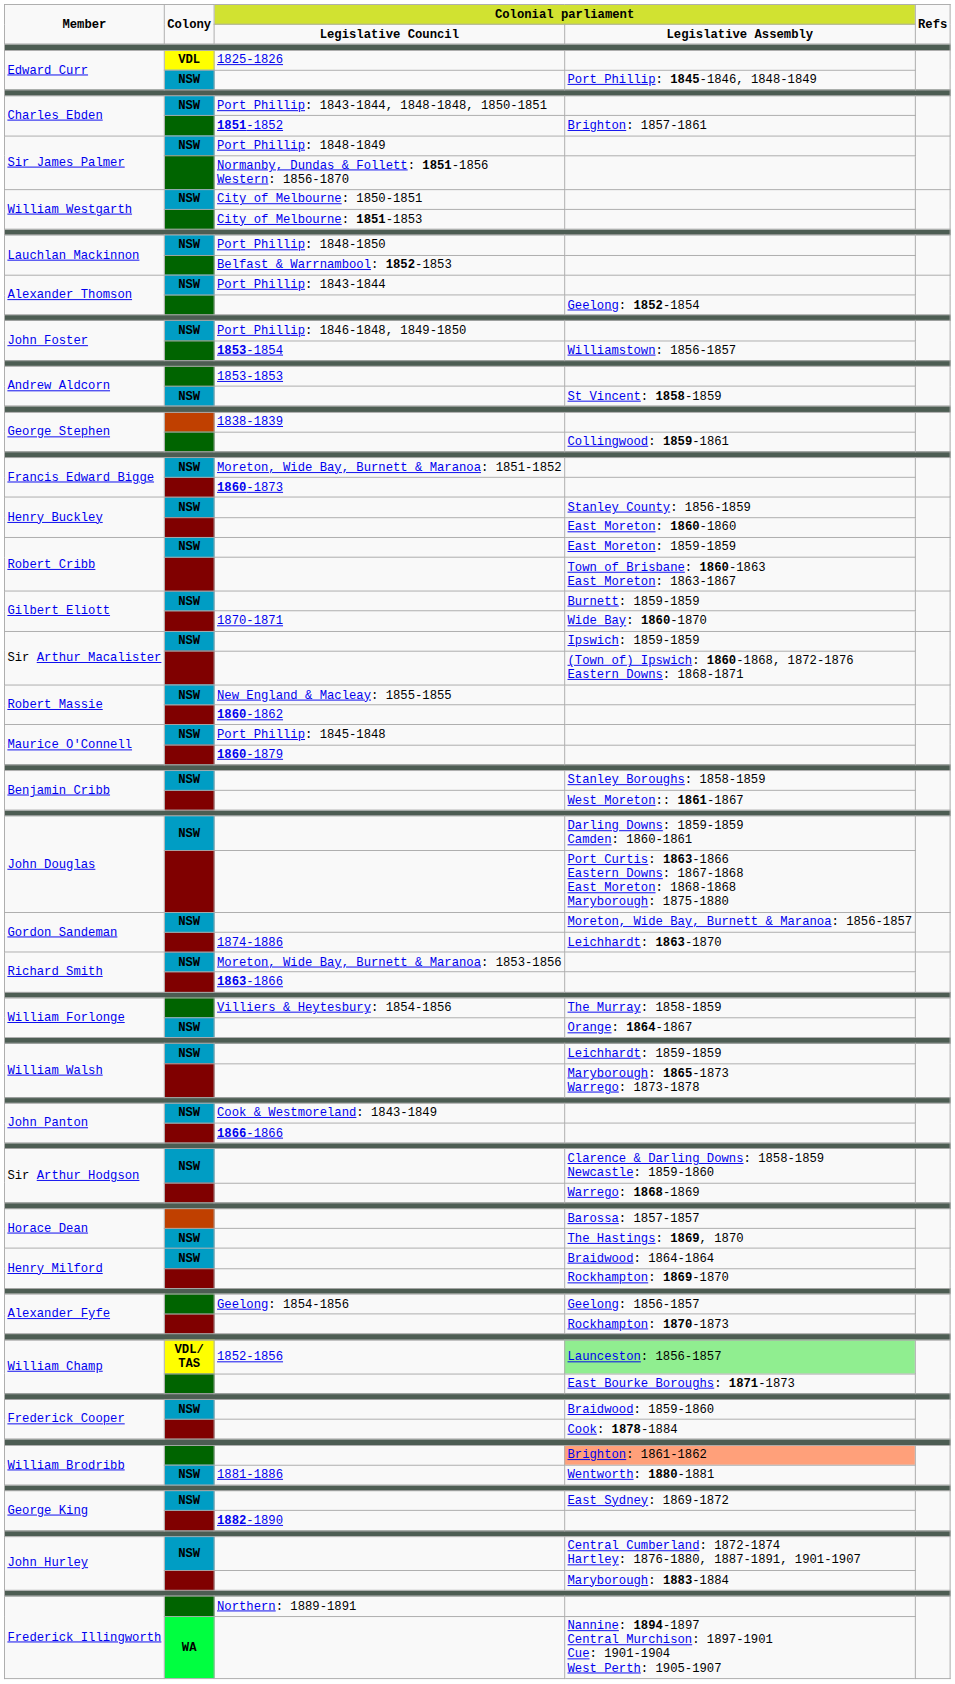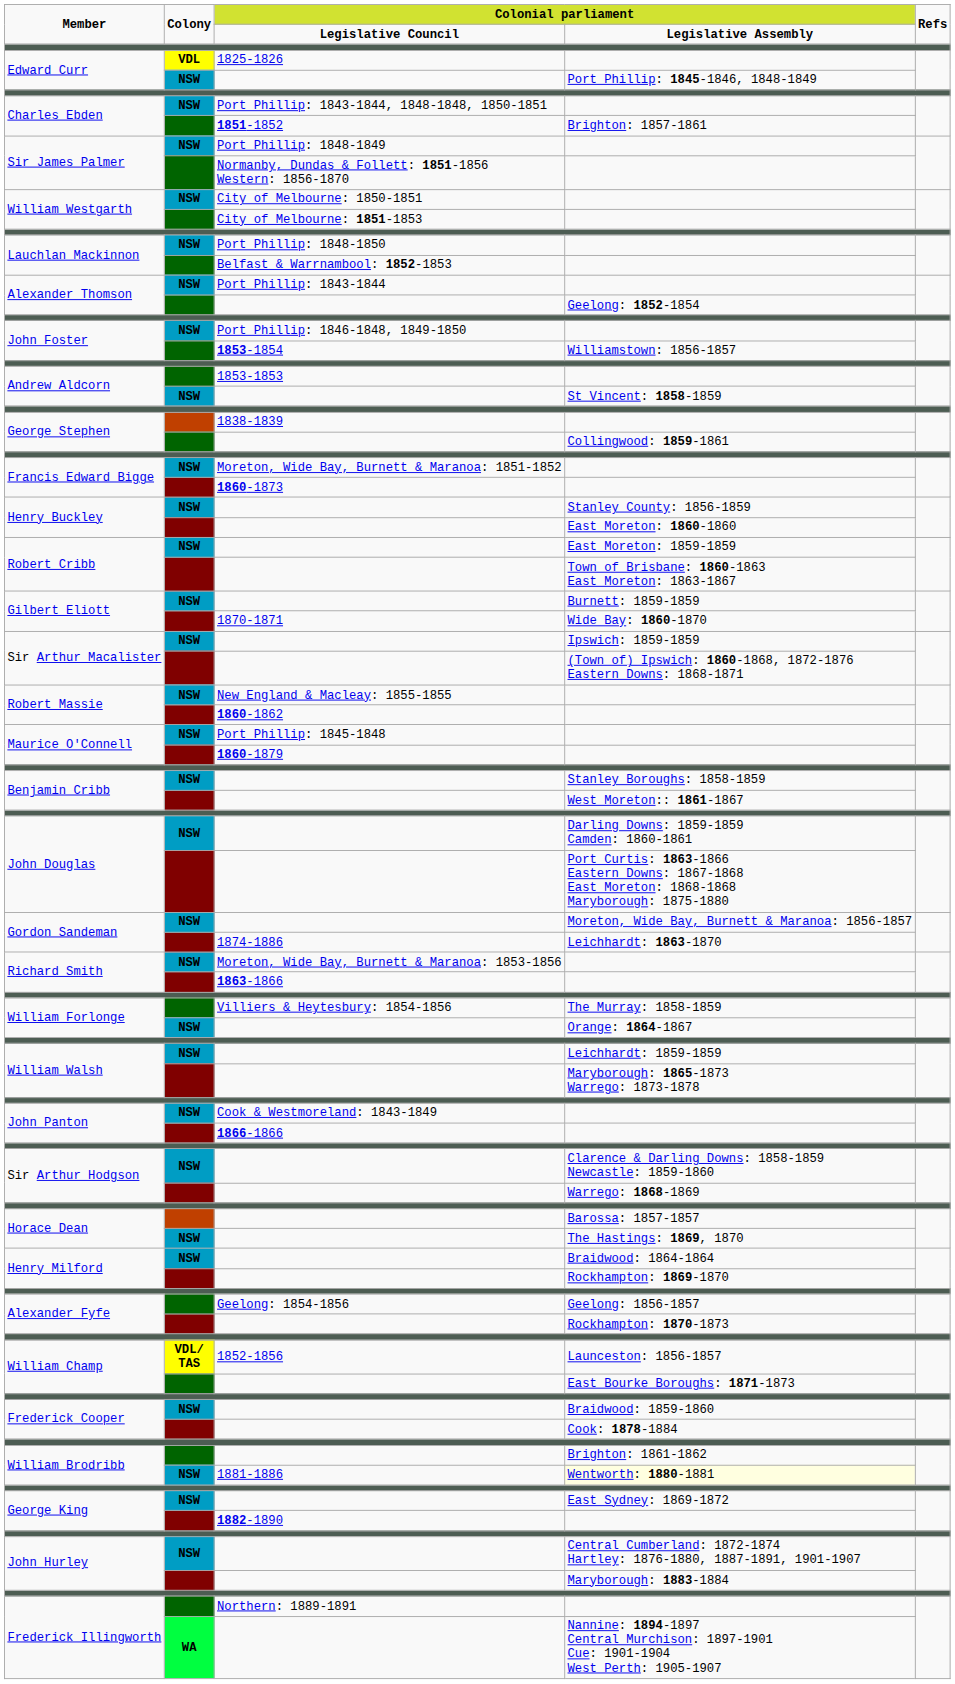(645, 1357) lightgreen background -> (645, 1357) no background
(637, 1455) lightsalmon background -> (637, 1455) no background
(641, 1475) no background -> (641, 1475) lightyellow background
